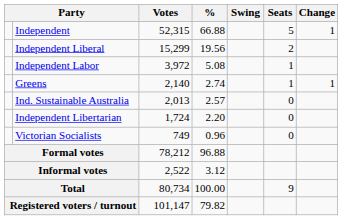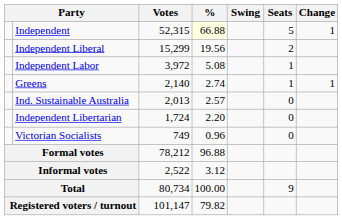(212, 30) no background -> (212, 30) lightyellow background
